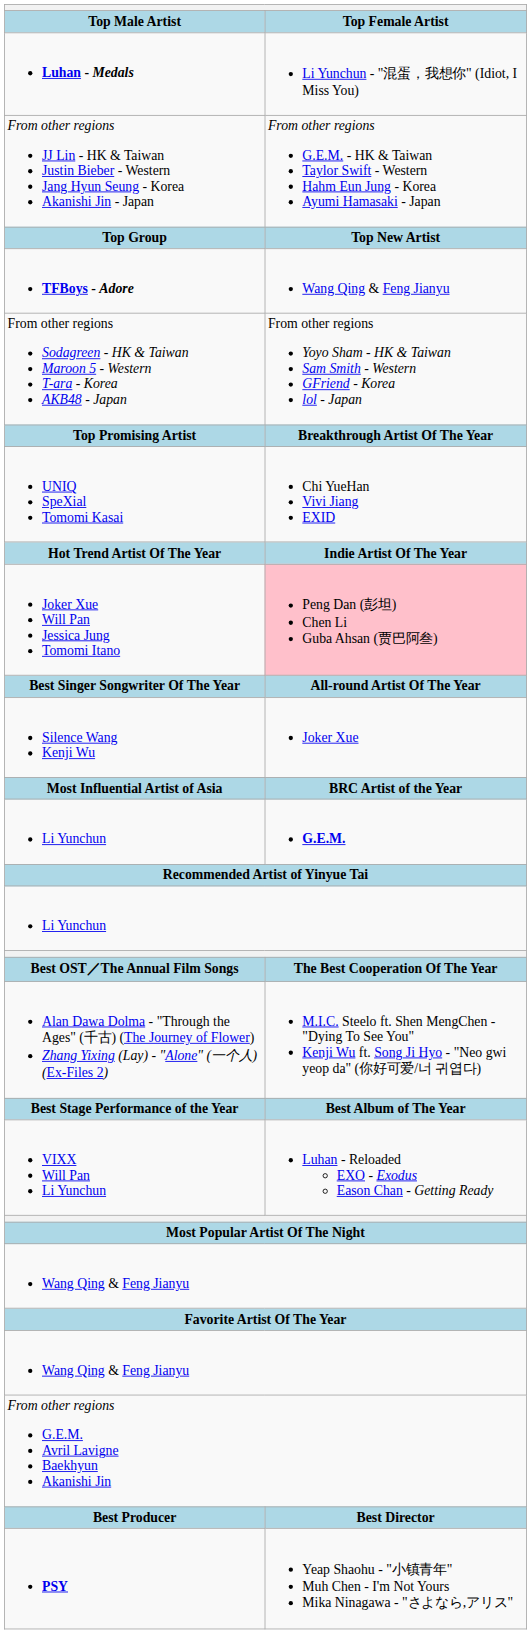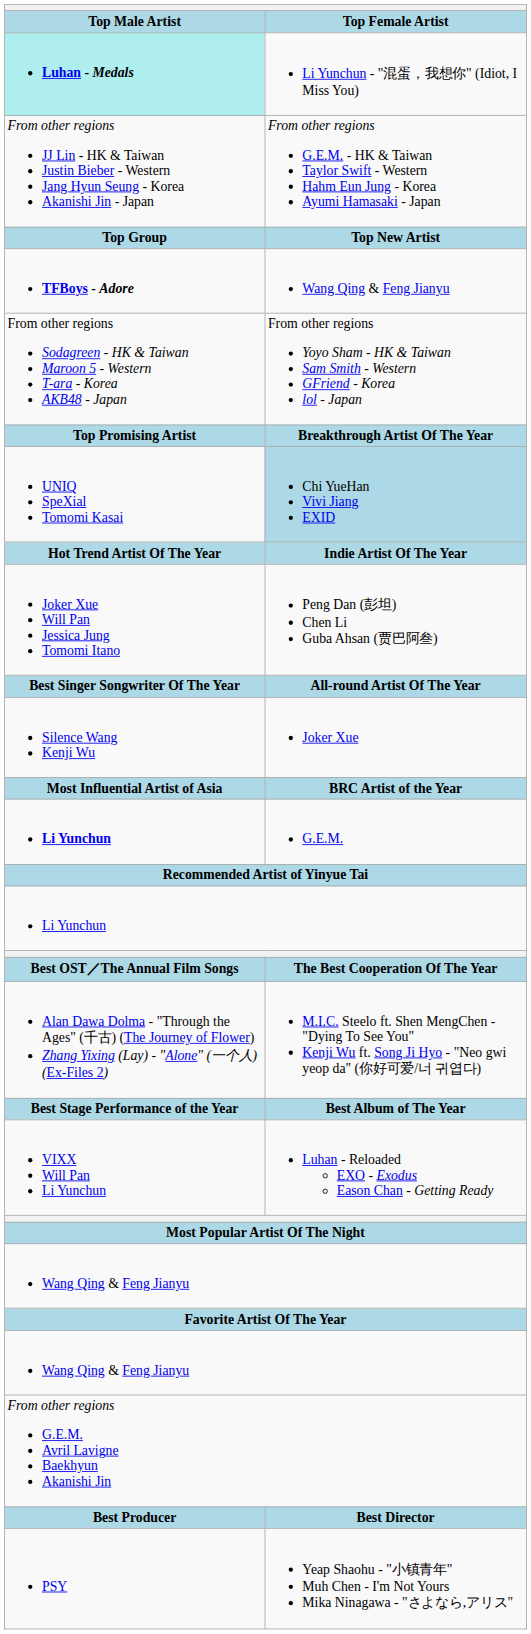(135, 73) no background -> (135, 73) paleturquoise background
(396, 502) no background -> (396, 502) lightblue background
(396, 622) pink background -> (396, 622) no background
(135, 839) normal -> (135, 839) bold
(396, 839) bold -> (396, 839) normal
(135, 1586) bold -> (135, 1586) normal
